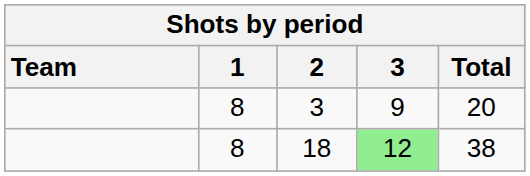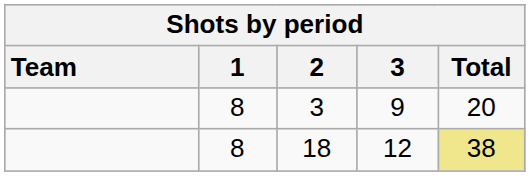(397, 149) lightgreen background -> (397, 149) no background
(481, 149) no background -> (481, 149) khaki background
